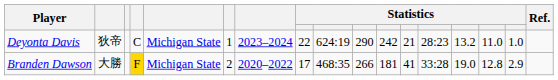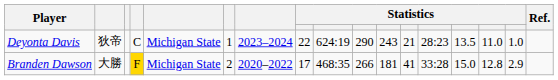(388, 41) 242 -> (388, 41) 243
(465, 41) 13.2 -> (465, 41) 13.5
(465, 64) 19.0 -> (465, 64) 15.0
